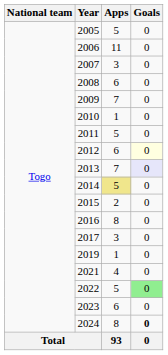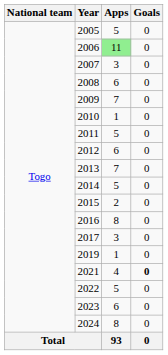(116, 47) no background -> (116, 47) lightgreen background
(147, 151) lightyellow background -> (147, 151) no background
(147, 168) lavender background -> (147, 168) no background
(116, 185) khaki background -> (116, 185) no background
(147, 271) normal -> (147, 271) bold
(147, 289) lightgreen background -> (147, 289) no background
(147, 323) bold -> (147, 323) normal
